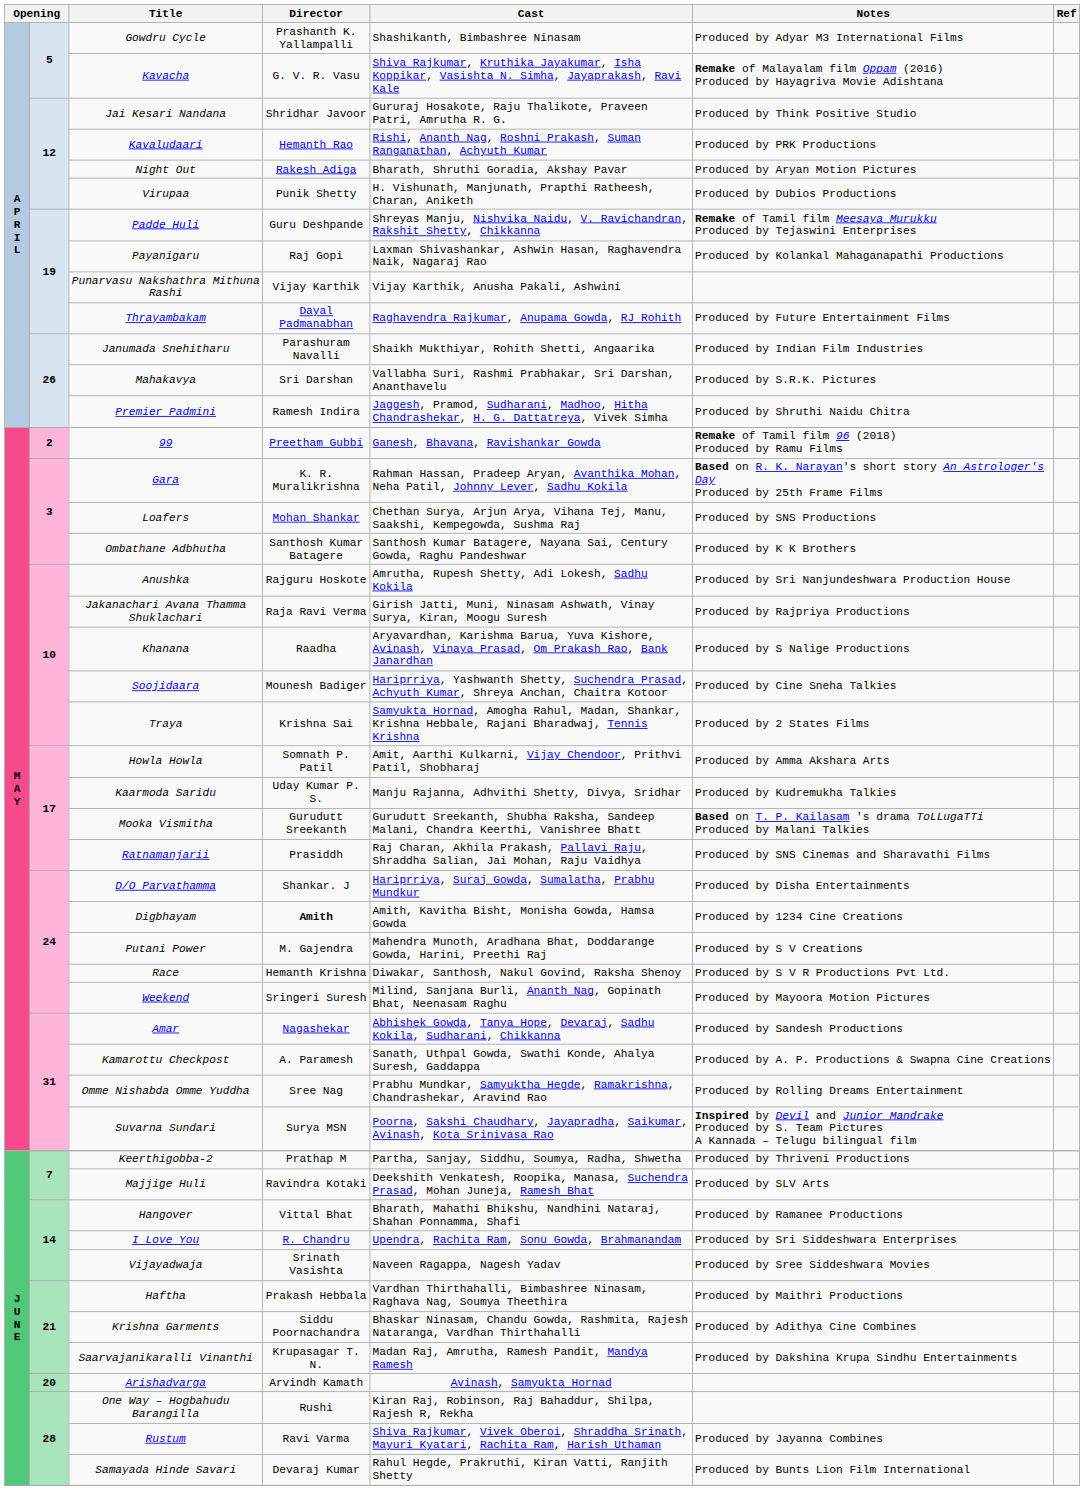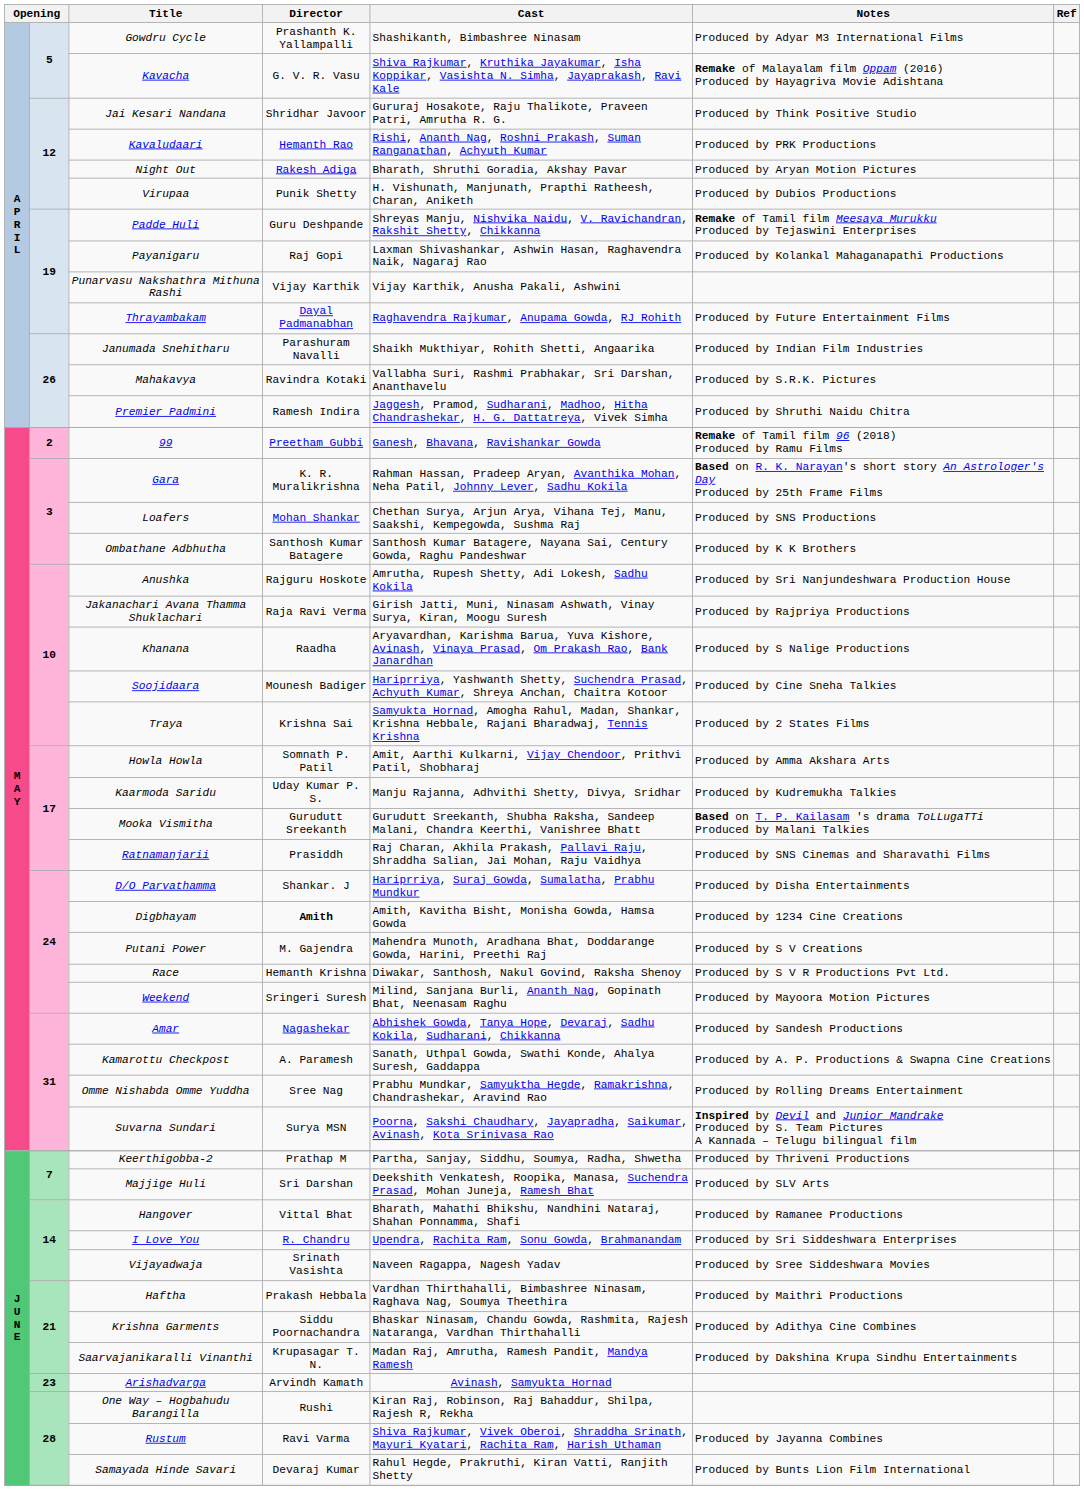(316, 381) Sri Darshan -> (316, 381) Ravindra Kotaki
(316, 1184) Ravindra Kotaki -> (316, 1184) Sri Darshan
(49, 1383) 20 -> (49, 1383) 23
